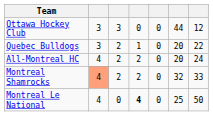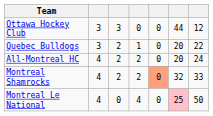(99, 77) lightsalmon background -> (99, 77) no background
(159, 77) no background -> (159, 77) lightsalmon background
(139, 100) bold -> (139, 100) normal
(179, 100) no background -> (179, 100) pink background
